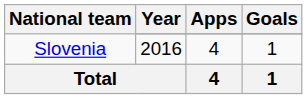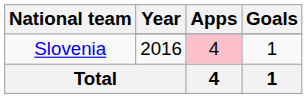(214, 49) no background -> (214, 49) pink background
